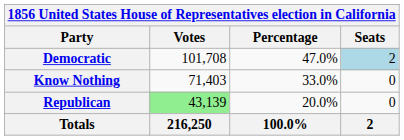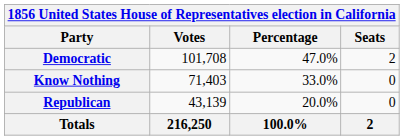(392, 59) lightblue background -> (392, 59) no background
(207, 102) lightgreen background -> (207, 102) no background
